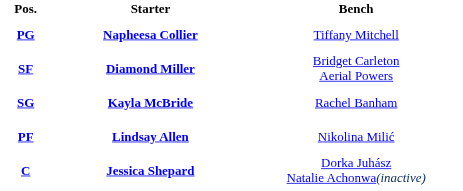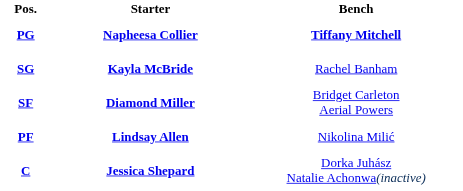(356, 34) normal -> (356, 34) bold
rows swapped: (26, 102) <-> (26, 68)
